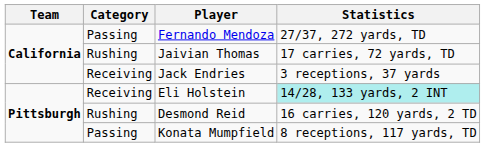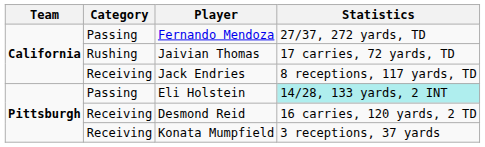(360, 74) 3 receptions, 37 yards -> (378, 74) 8 receptions, 117 yards, TD
(119, 93) Receiving -> (112, 93) Passing
(112, 113) Rushing -> (119, 113) Receiving
(112, 133) Passing -> (119, 133) Receiving
(378, 133) 8 receptions, 117 yards, TD -> (360, 133) 3 receptions, 37 yards
